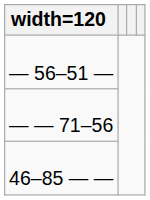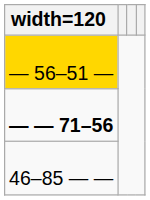(61, 72) no background -> (61, 72) gold background
(61, 125) normal -> (61, 125) bold
